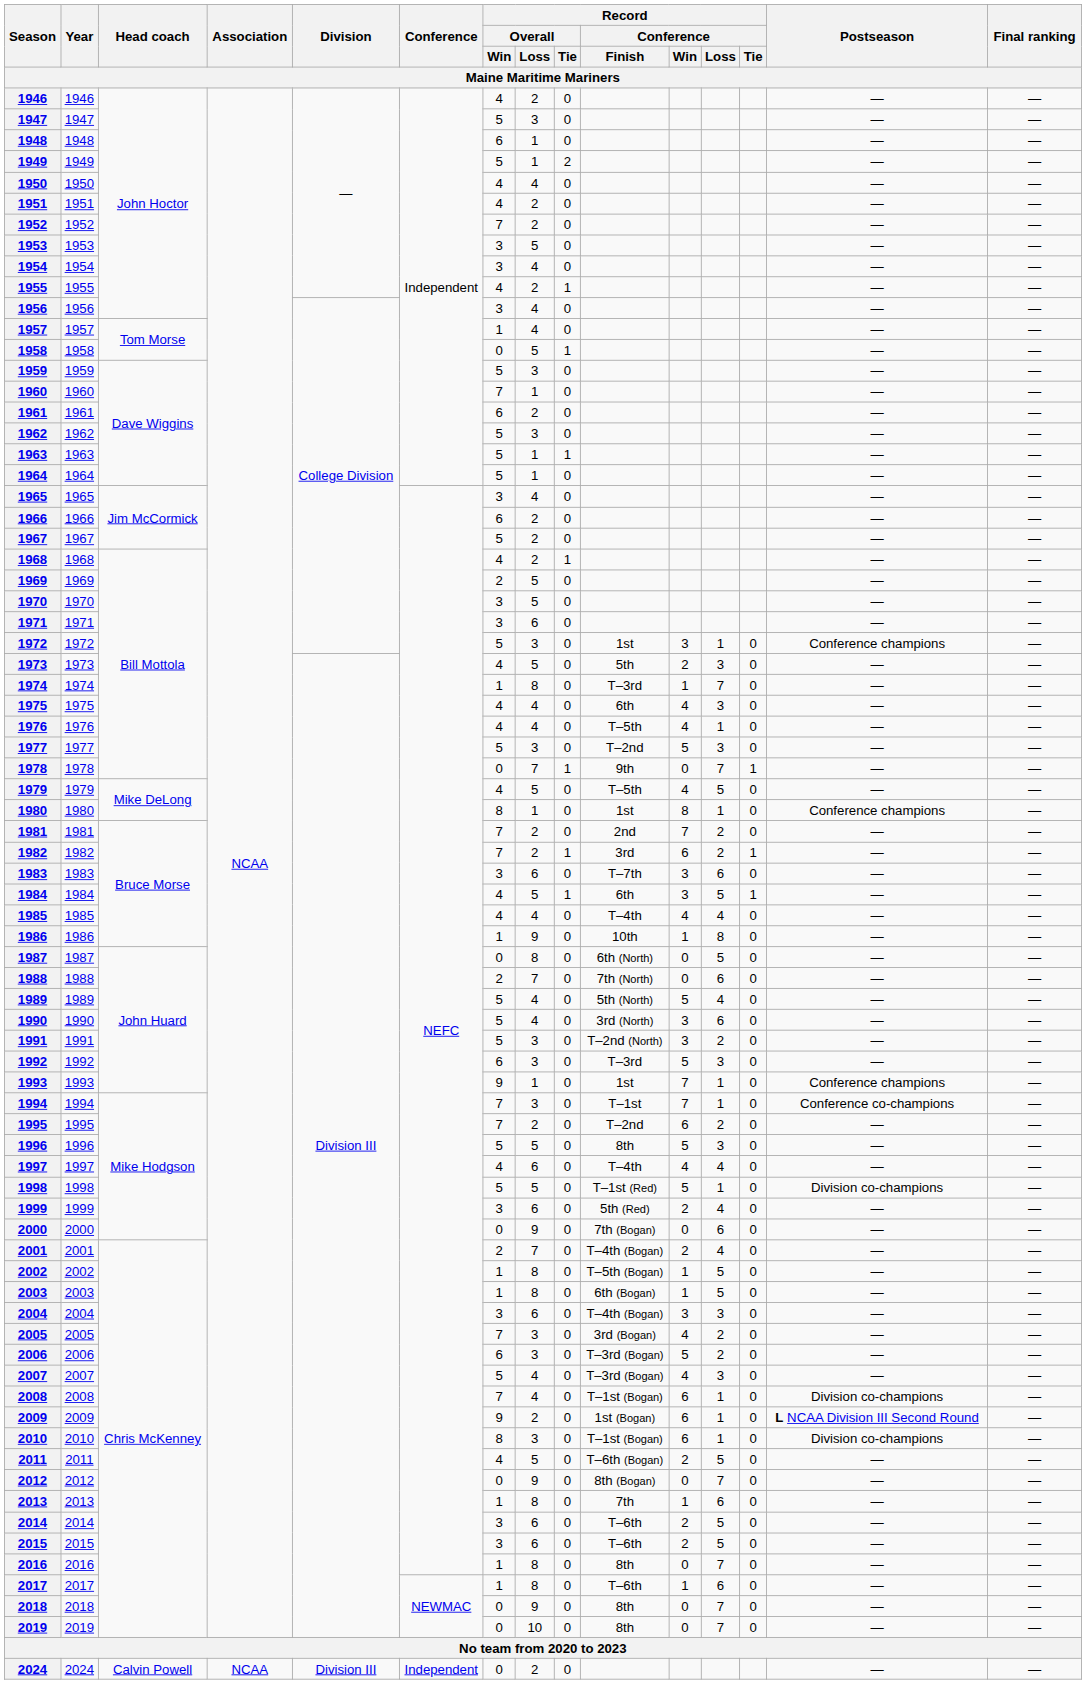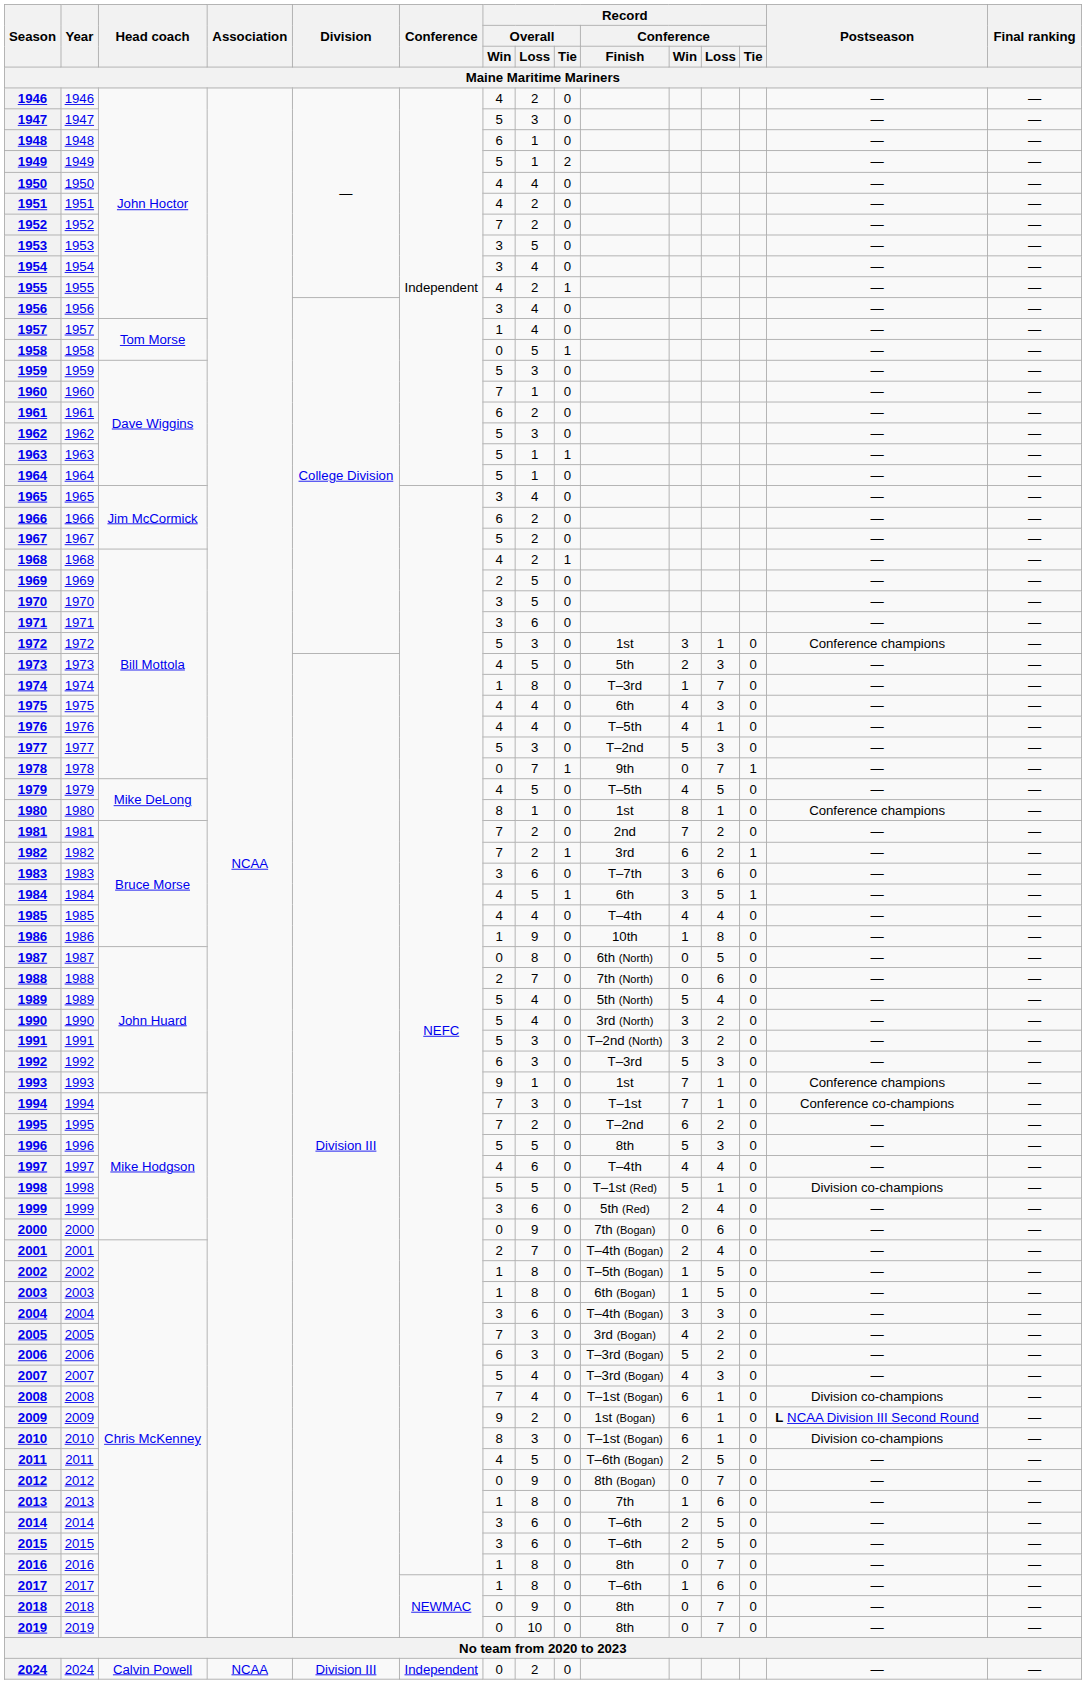(720, 1020) 6 -> (720, 1020) 2
